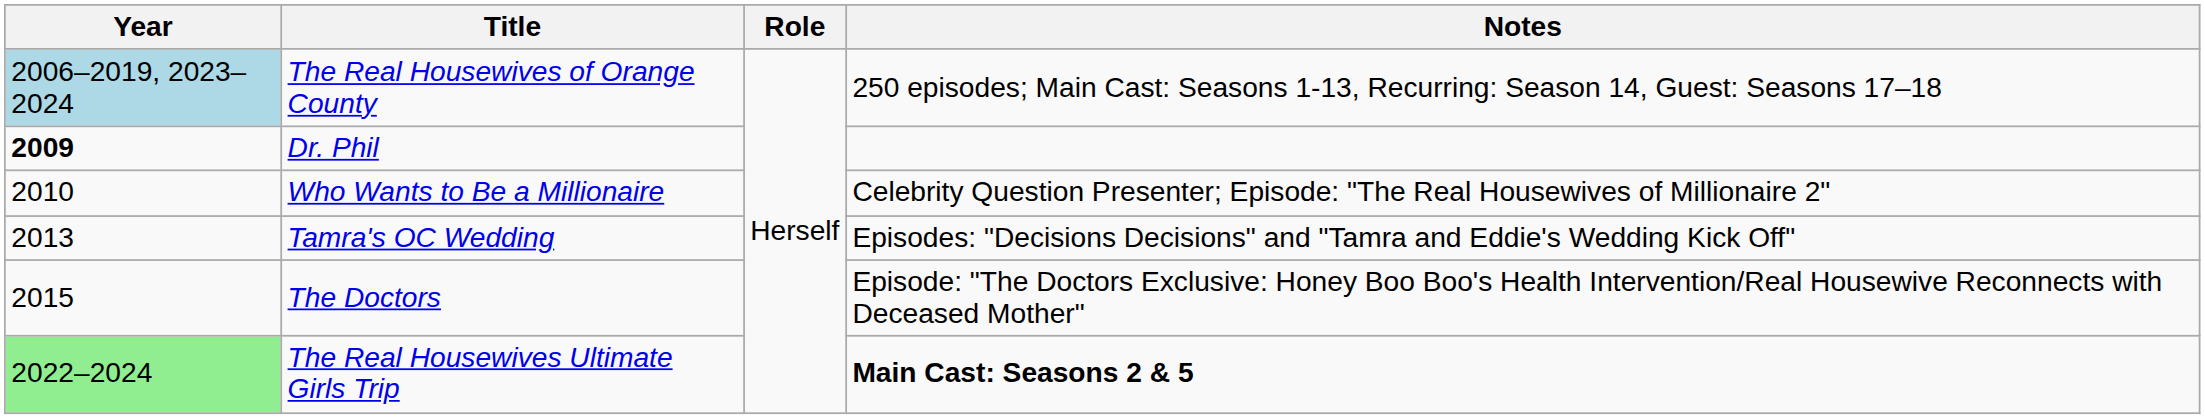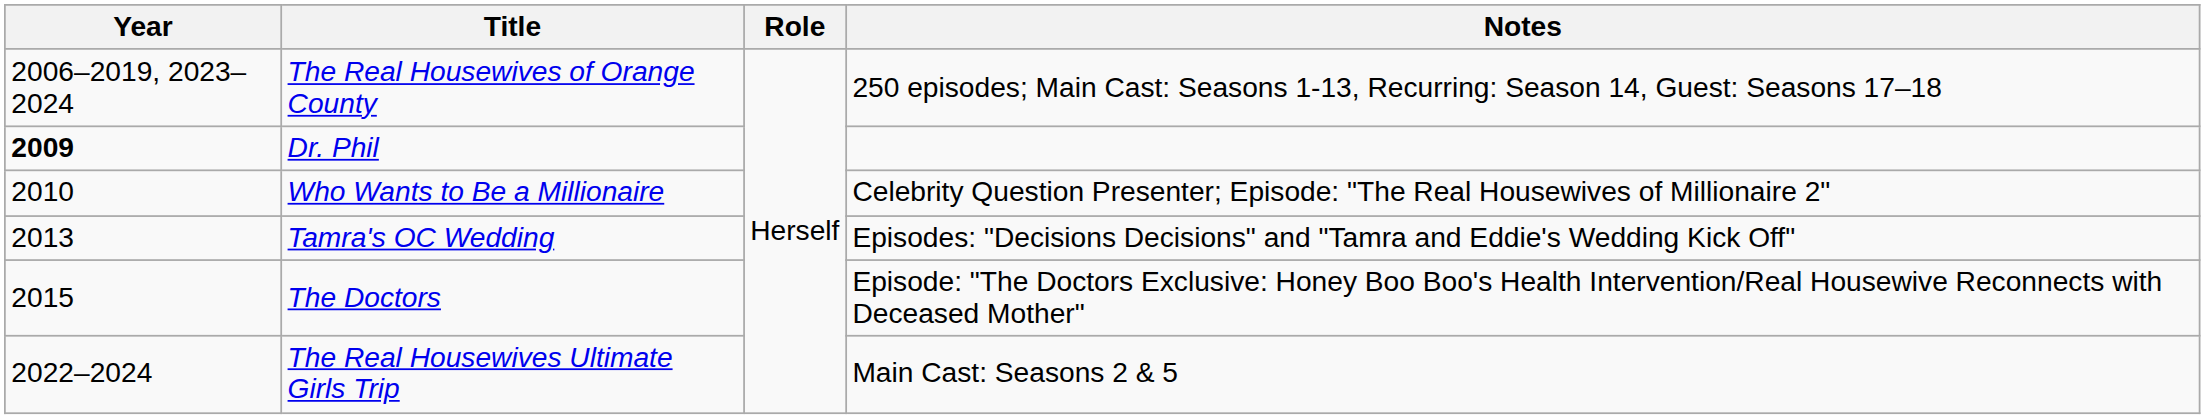(129, 87) lightblue background -> (129, 87) no background
(82, 373) lightgreen background -> (82, 373) no background
(1023, 373) bold -> (1015, 373) normal
